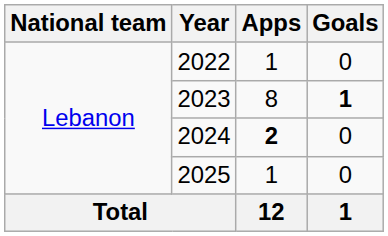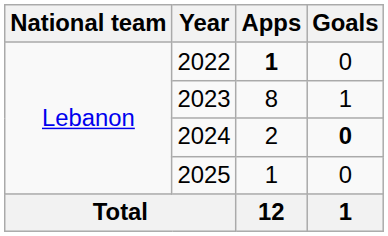(271, 61) normal -> (271, 61) bold
(345, 99) bold -> (345, 99) normal
(271, 136) bold -> (271, 136) normal
(345, 136) normal -> (345, 136) bold
